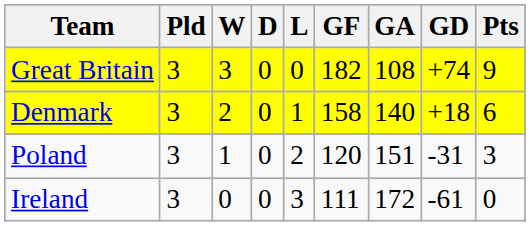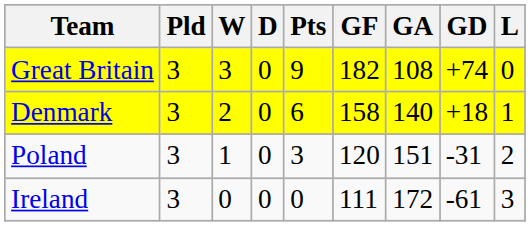columns swapped: (299, 26) <-> (501, 26)
